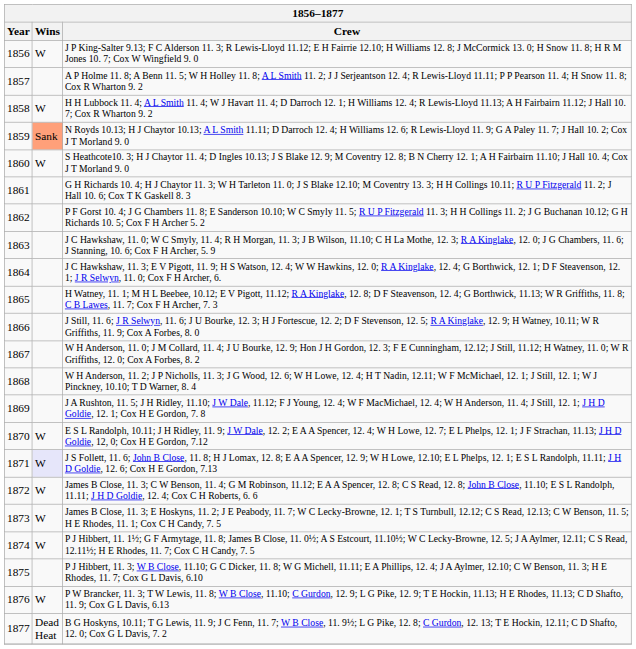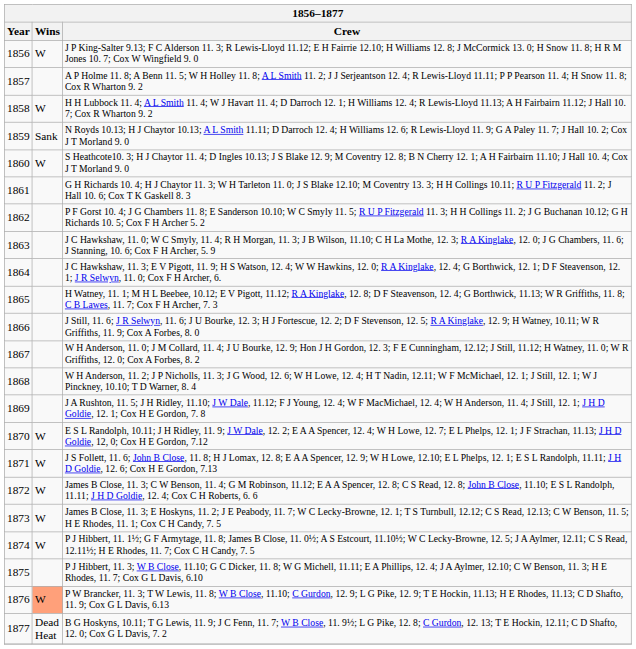(46, 136) lightsalmon background -> (46, 136) no background
(40, 463) lavender background -> (40, 463) no background
(40, 599) no background -> (40, 599) lightsalmon background
